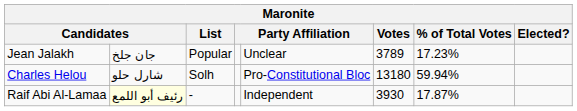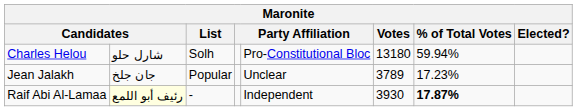rows swapped: (47, 74) <-> (41, 54)
(438, 95) normal -> (438, 95) bold
